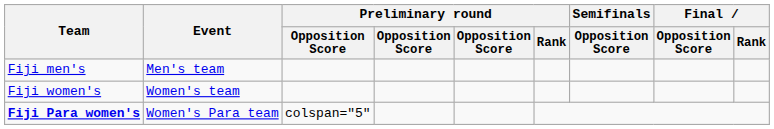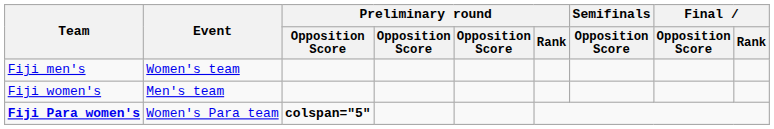(185, 70) Men's team -> (193, 70) Women's team
(193, 91) Women's team -> (185, 91) Men's team
(328, 113) normal -> (328, 113) bold
